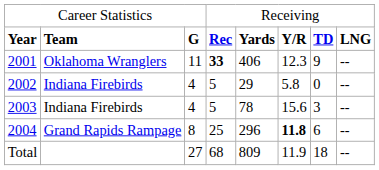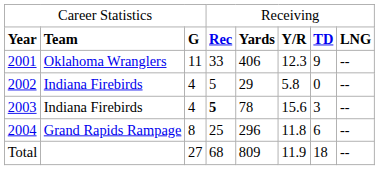(216, 61) bold -> (216, 61) normal
(213, 107) normal -> (213, 107) bold
(294, 130) bold -> (294, 130) normal
